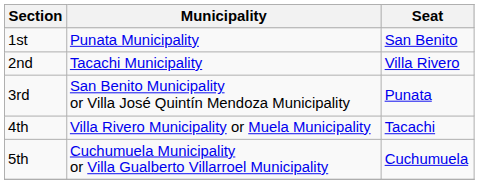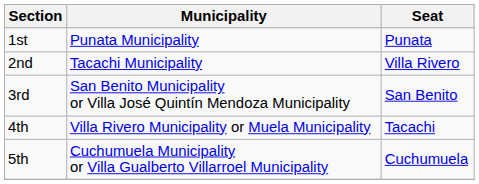(421, 39) San Benito -> (408, 39) Punata
(408, 95) Punata -> (421, 95) San Benito
